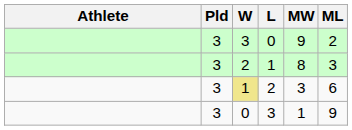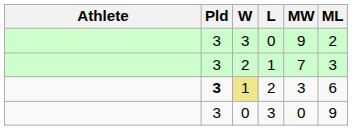(301, 64) 8 -> (301, 64) 7
(217, 88) normal -> (217, 88) bold
(301, 112) 1 -> (301, 112) 0
